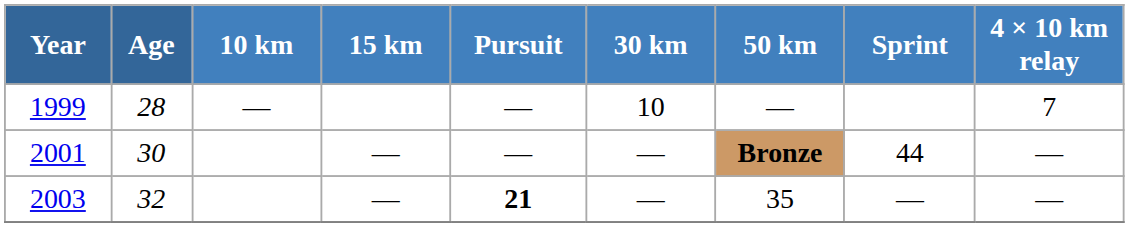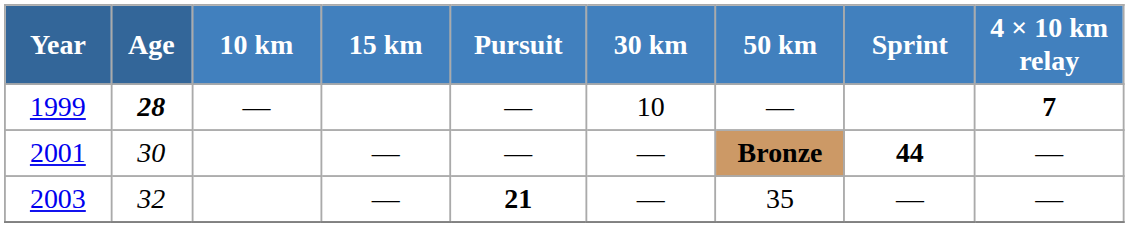(151, 106) normal -> (151, 106) bold
(1049, 106) normal -> (1049, 106) bold
(910, 153) normal -> (910, 153) bold
